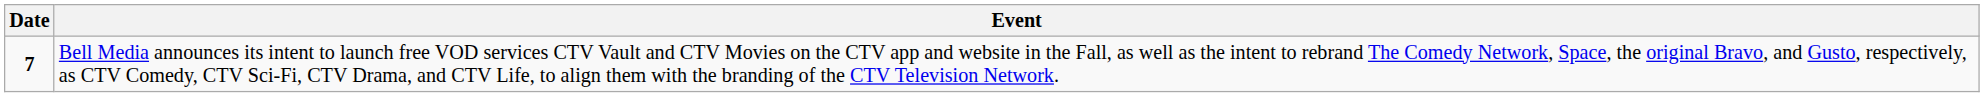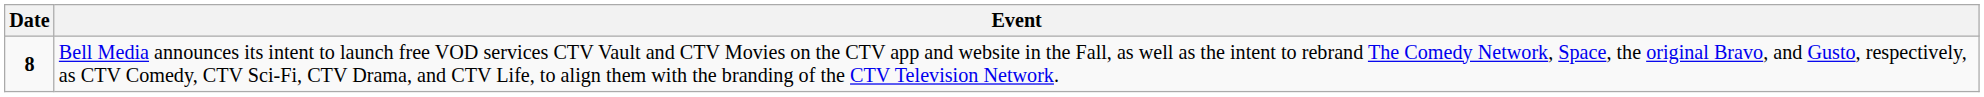(29, 63) 7 -> (29, 63) 8
